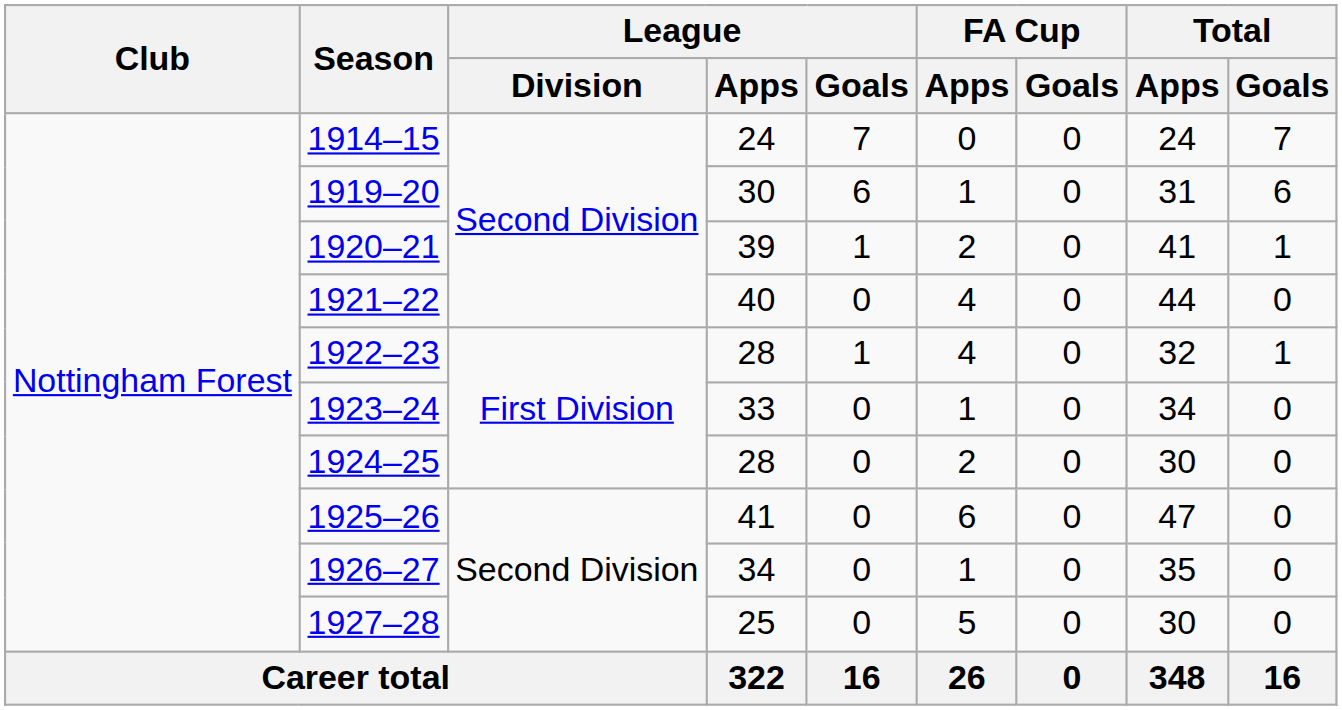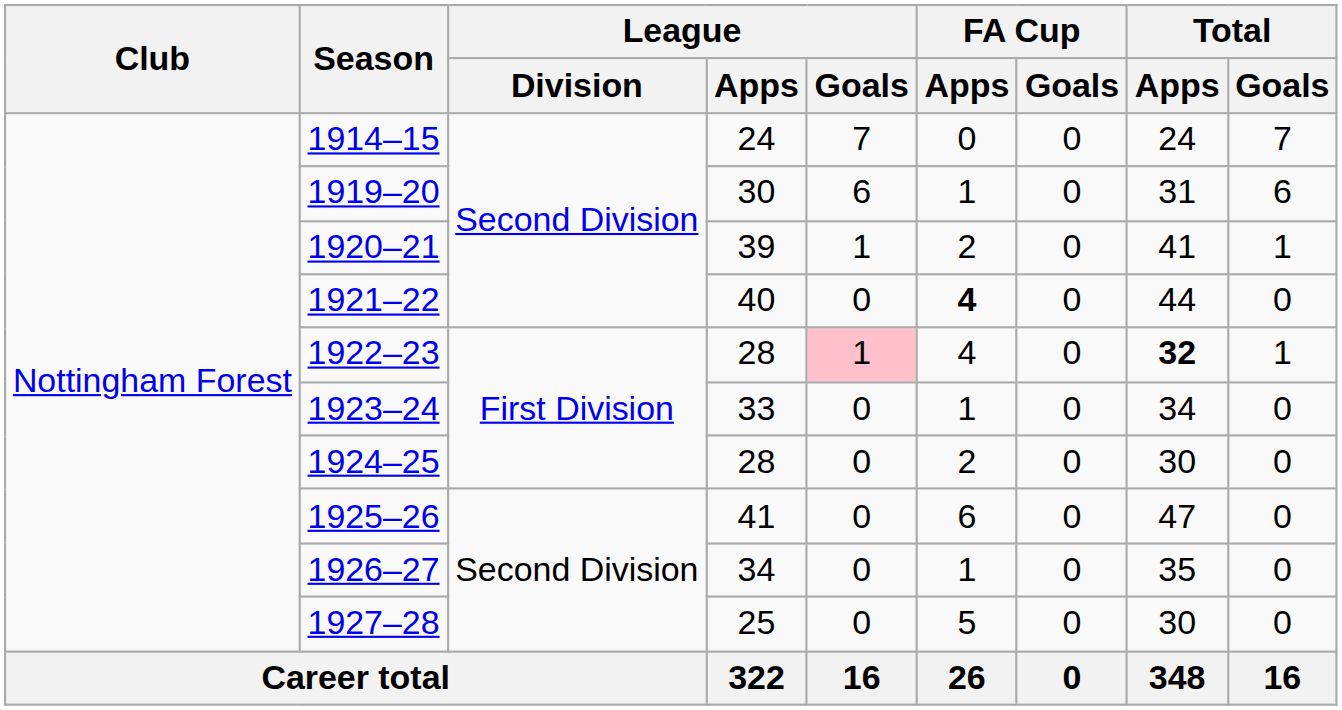(967, 300) normal -> (967, 300) bold
(862, 354) no background -> (862, 354) pink background
(1177, 354) normal -> (1177, 354) bold
